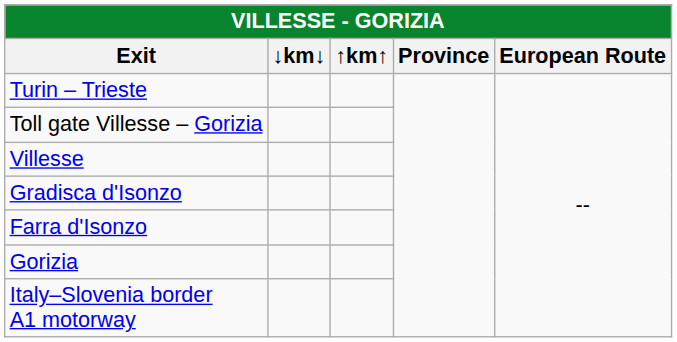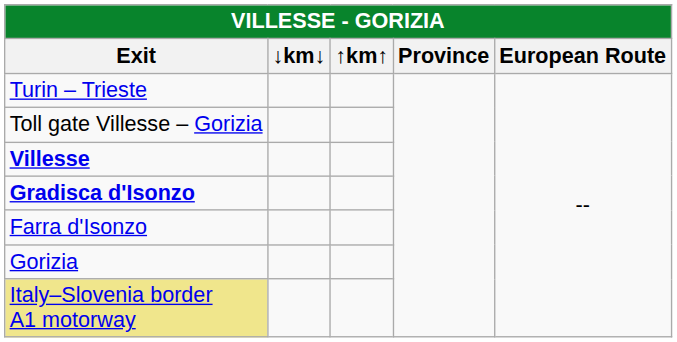(47, 158) normal -> (50, 158) bold
(96, 192) normal -> (102, 192) bold
(111, 307) no background -> (111, 307) khaki background
